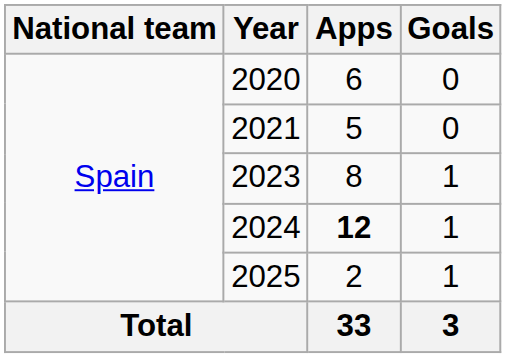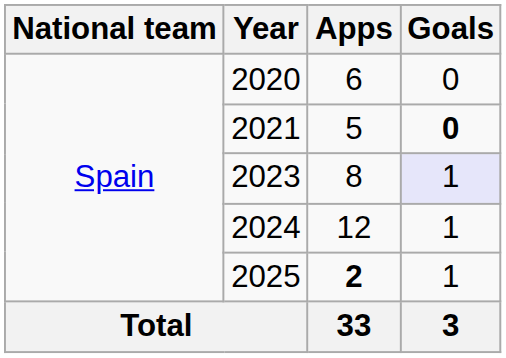(451, 128) normal -> (451, 128) bold
(451, 177) no background -> (451, 177) lavender background
(354, 227) bold -> (354, 227) normal
(354, 276) normal -> (354, 276) bold
